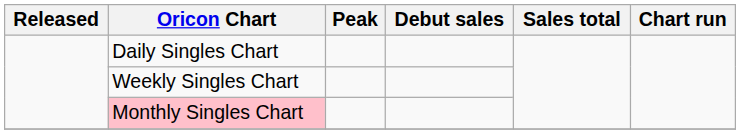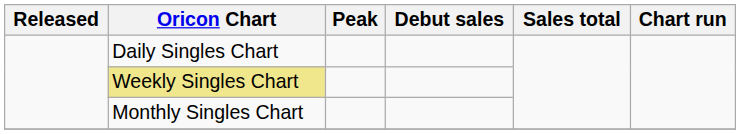(205, 81) no background -> (205, 81) khaki background
(208, 112) pink background -> (208, 112) no background
